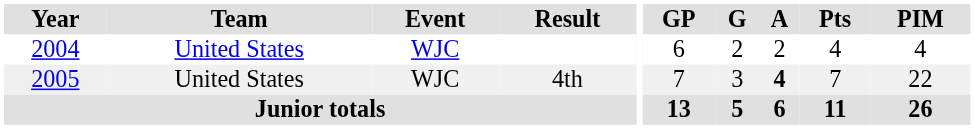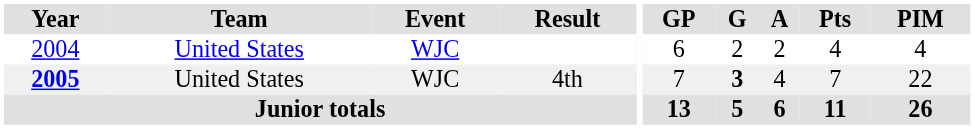(55, 79) normal -> (55, 79) bold
(737, 79) normal -> (737, 79) bold
(779, 79) bold -> (779, 79) normal
